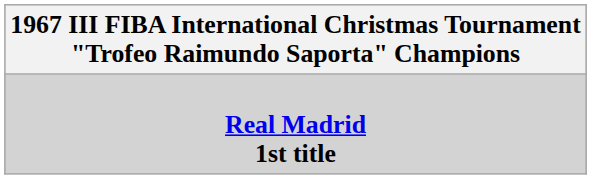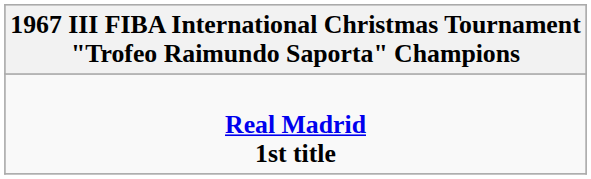(296, 138) lightgrey background -> (296, 138) no background
